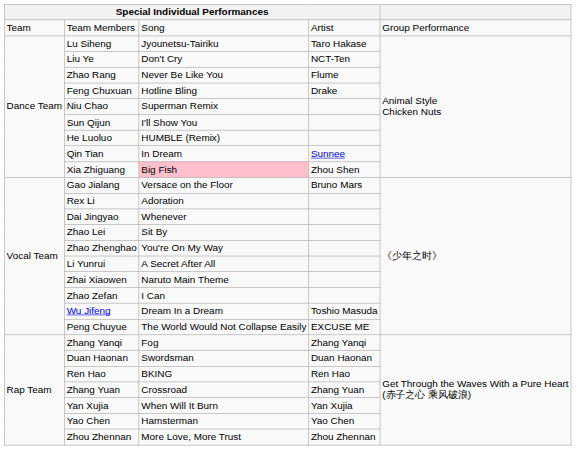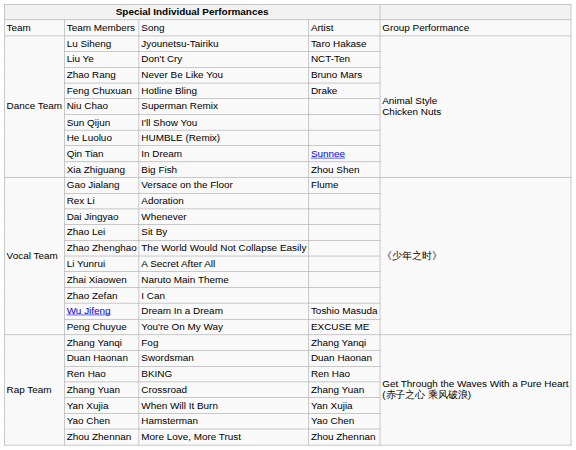(325, 75) Flume -> (337, 75) Bruno Mars
(159, 169) pink background -> (159, 169) no background
(337, 185) Bruno Mars -> (325, 185) Flume
(182, 248) You're On My Way -> (224, 248) The World Would Not Collapse Easily
(224, 327) The World Would Not Collapse Easily -> (182, 327) You're On My Way
